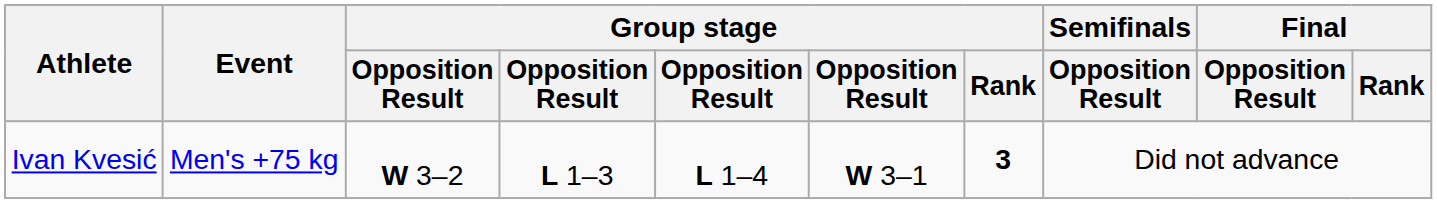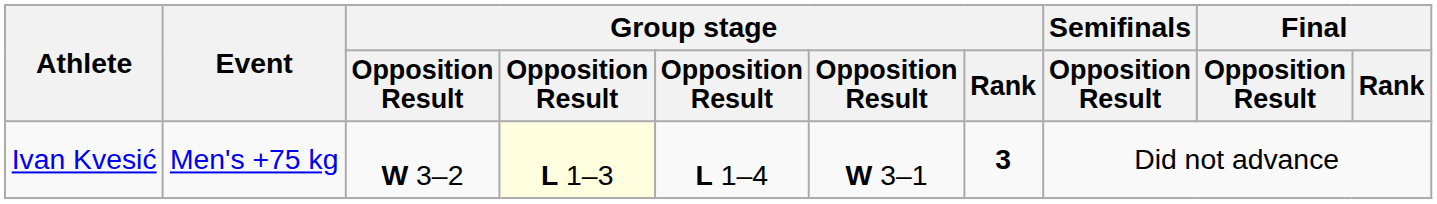(577, 176) no background -> (577, 176) lightyellow background
